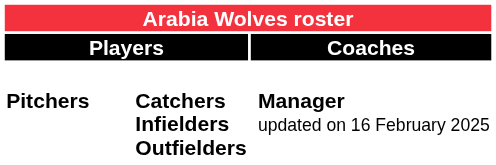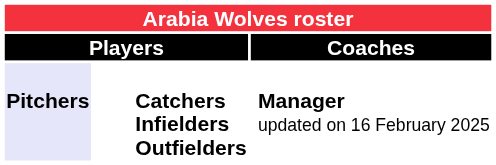(48, 100) no background -> (48, 100) lavender background
